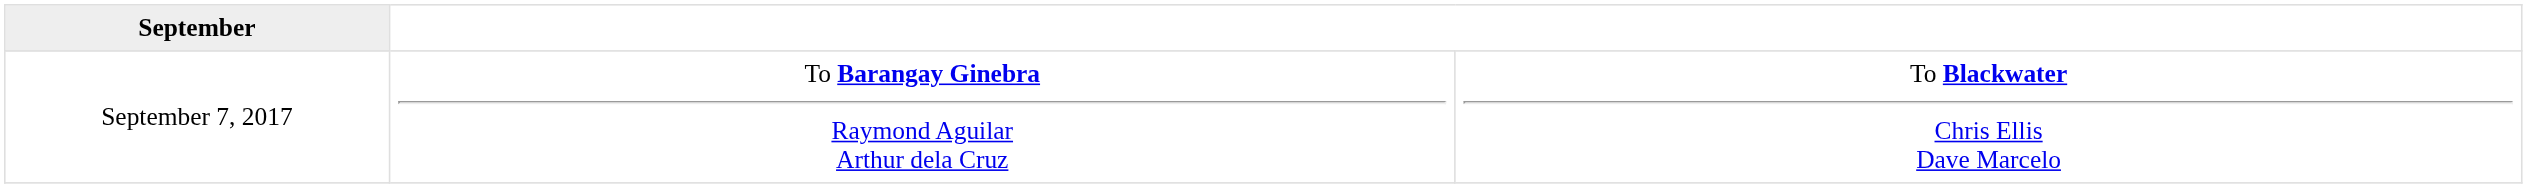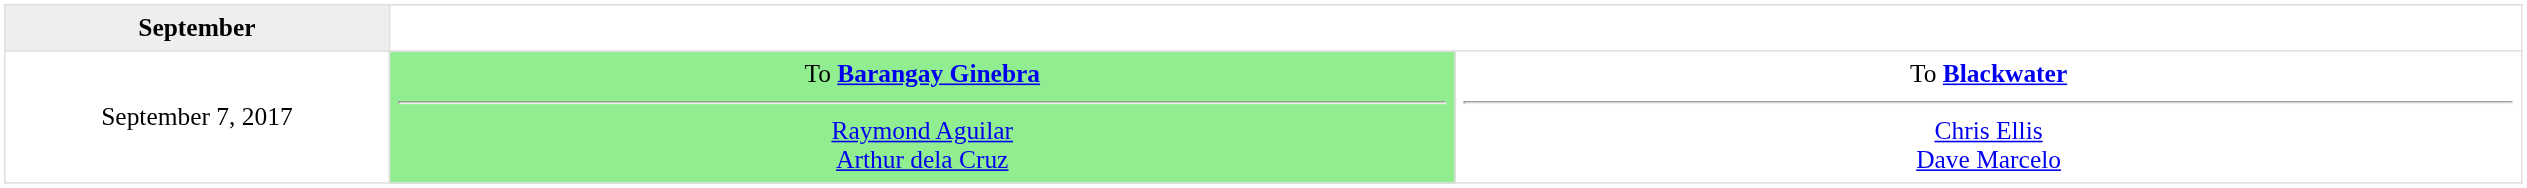(922, 116) no background -> (922, 116) lightgreen background
